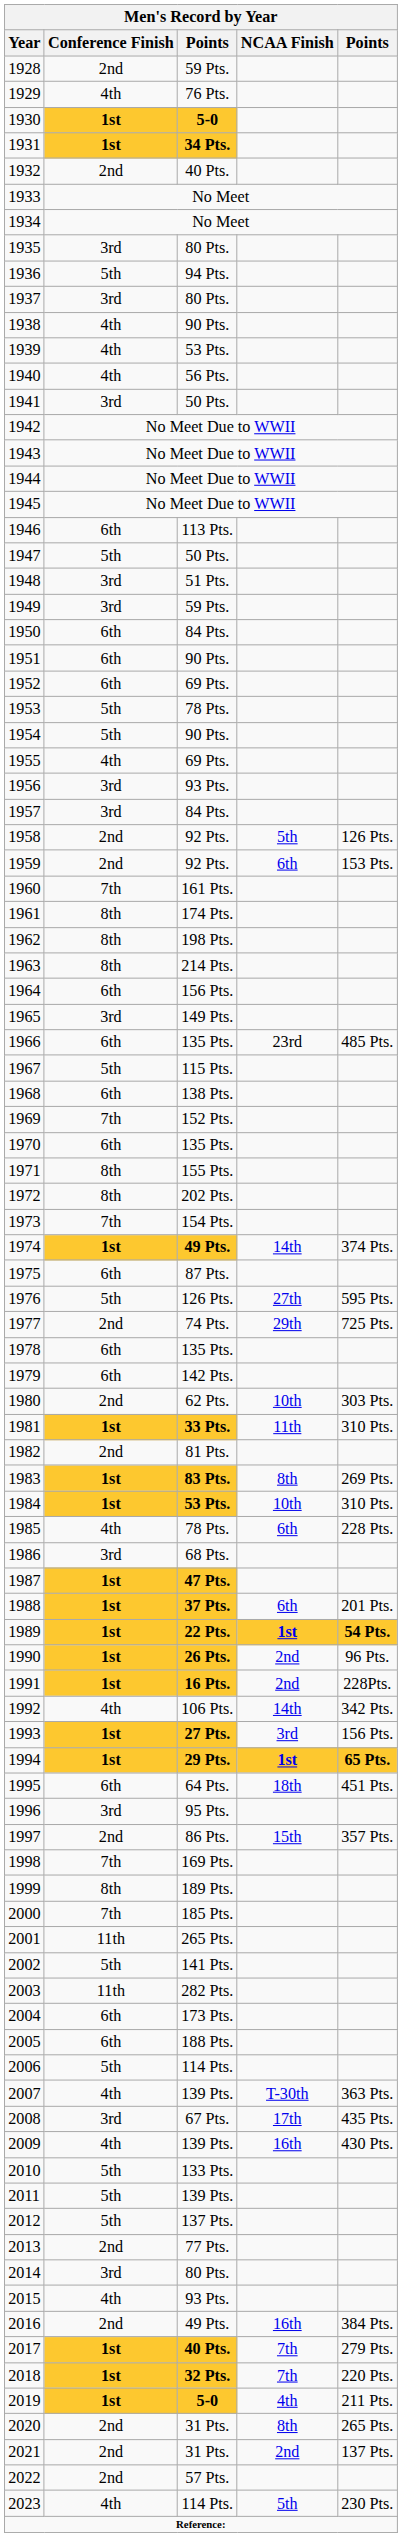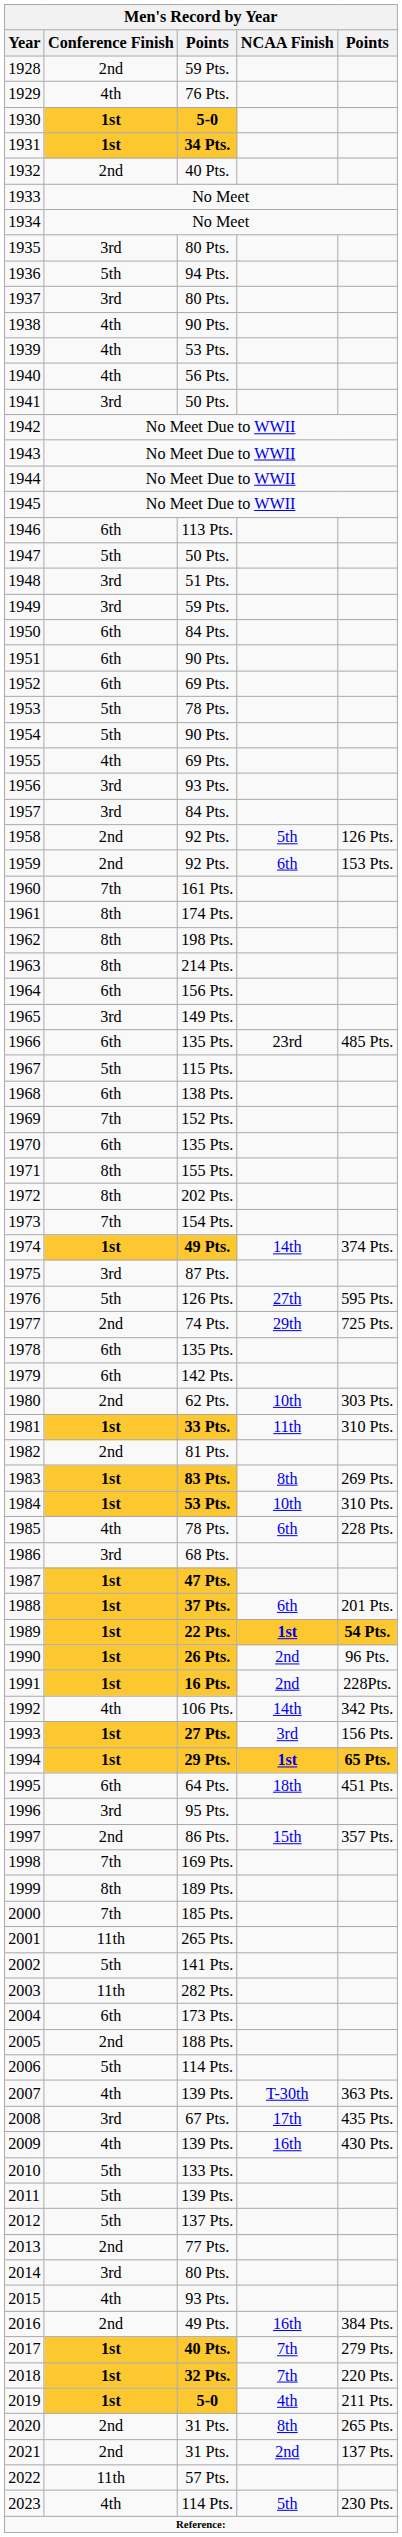(111, 1273) 6th -> (111, 1273) 3rd
(111, 2041) 6th -> (111, 2041) 2nd
(111, 2477) 2nd -> (111, 2477) 11th
